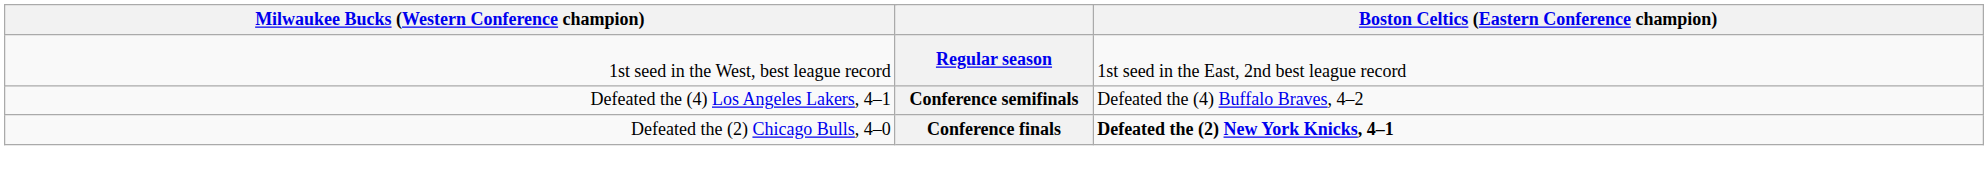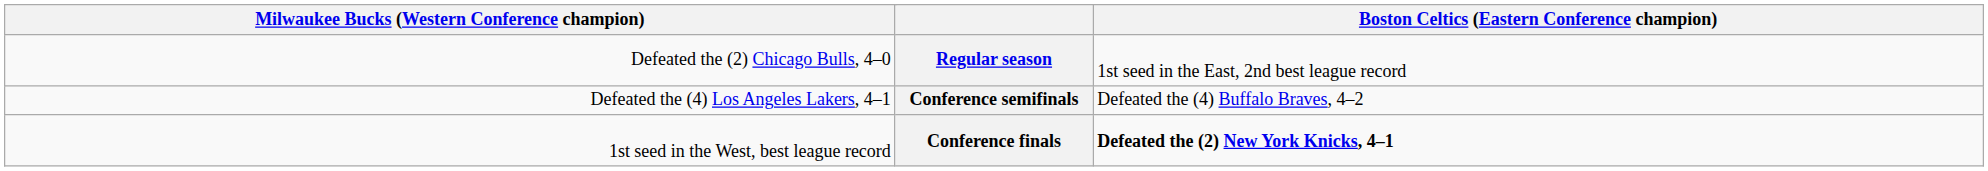(750, 70) 1st seed in the West, best league record -> (761, 60) Defeated the (2) Chicago Bulls, 4–0
(761, 130) Defeated the (2) Chicago Bulls, 4–0 -> (750, 151) 1st seed in the West, best league record
